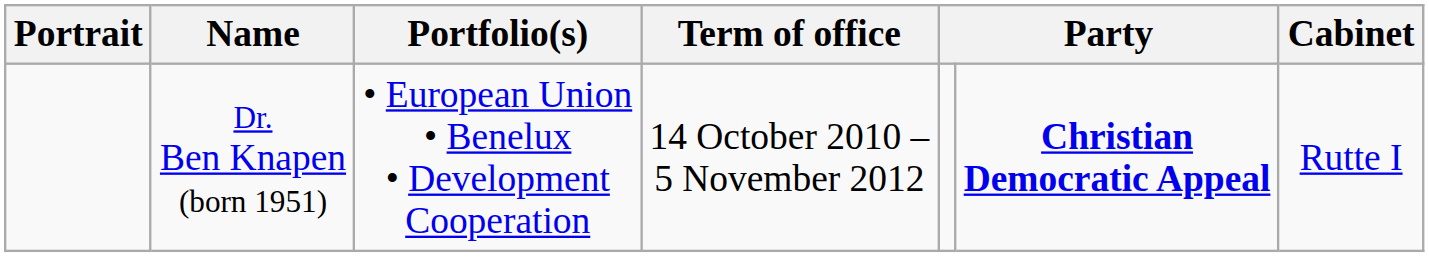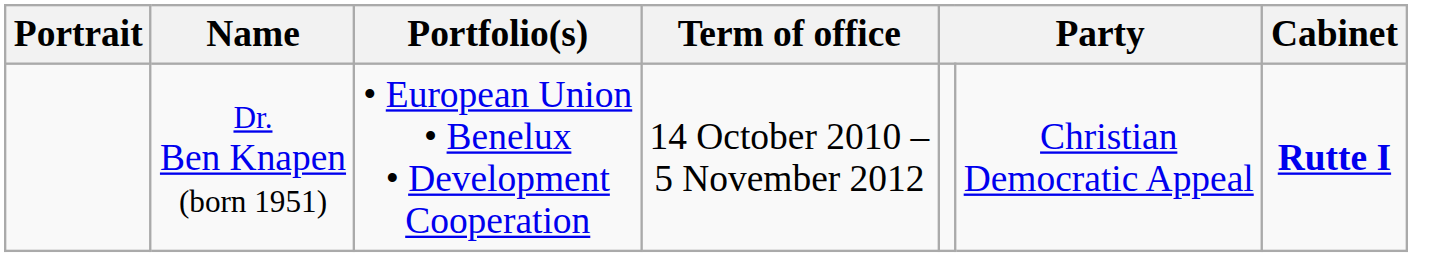(1117, 156) bold -> (1109, 156) normal
(1351, 156) normal -> (1334, 156) bold
